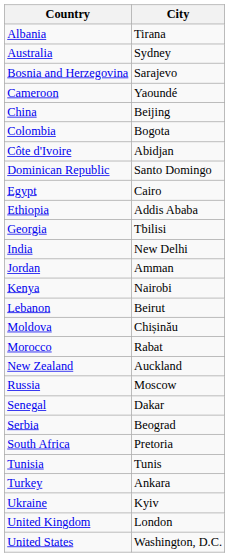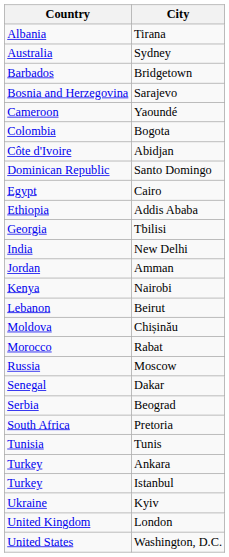+ row: (163, 73)
- row: (152, 112)
- row: (158, 366)
+ row: (154, 483)
